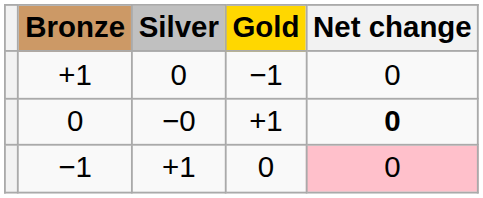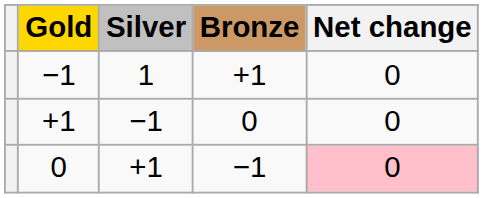columns swapped: (266, 27) <-> (75, 27)
(179, 74) 0 -> (146, 74) 1
(179, 121) −0 -> (146, 121) −1
(392, 121) bold -> (392, 121) normal
